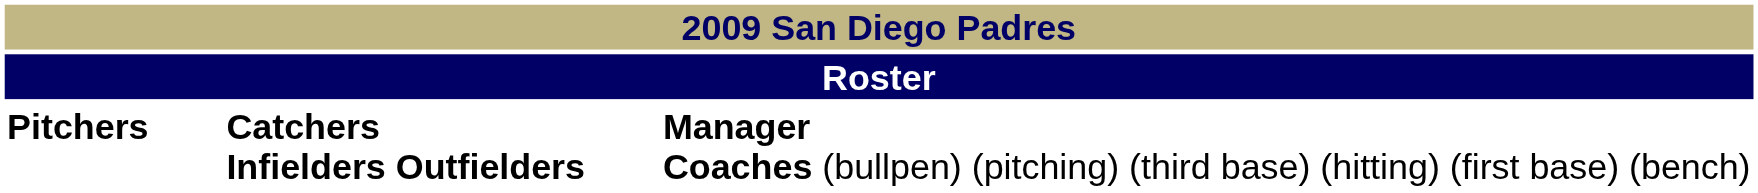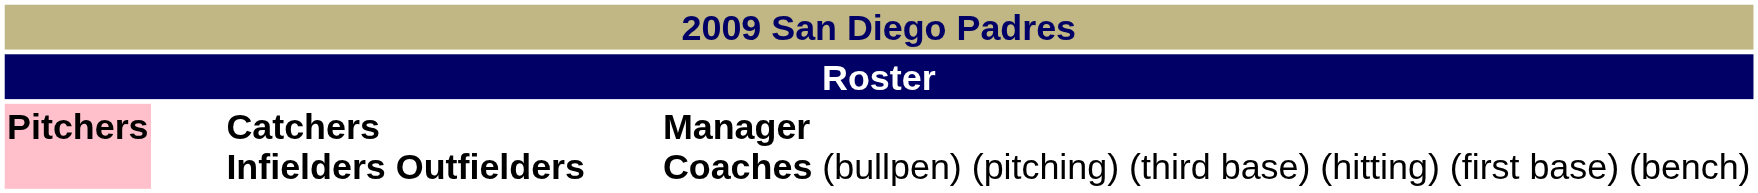(78, 126) no background -> (78, 126) pink background
